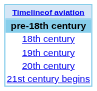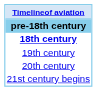(48, 39) normal -> (48, 39) bold
